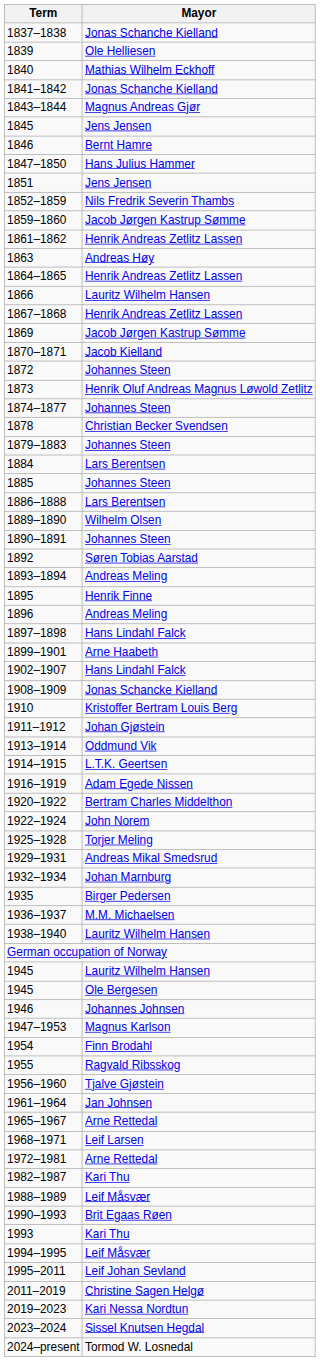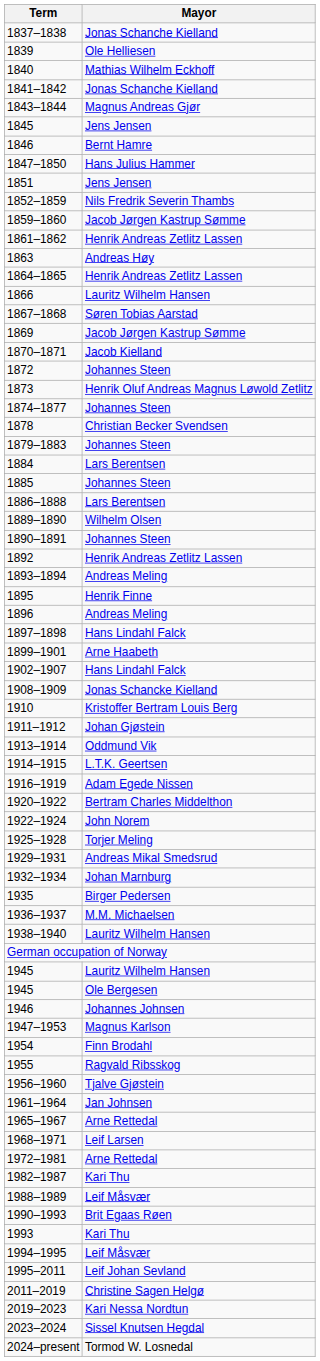(164, 314) Henrik Andreas Zetlitz Lassen -> (141, 314) Søren Tobias Aarstad
(141, 558) Søren Tobias Aarstad -> (164, 558) Henrik Andreas Zetlitz Lassen
